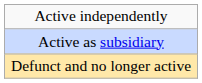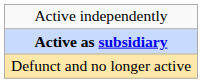(101, 41) normal -> (101, 41) bold
